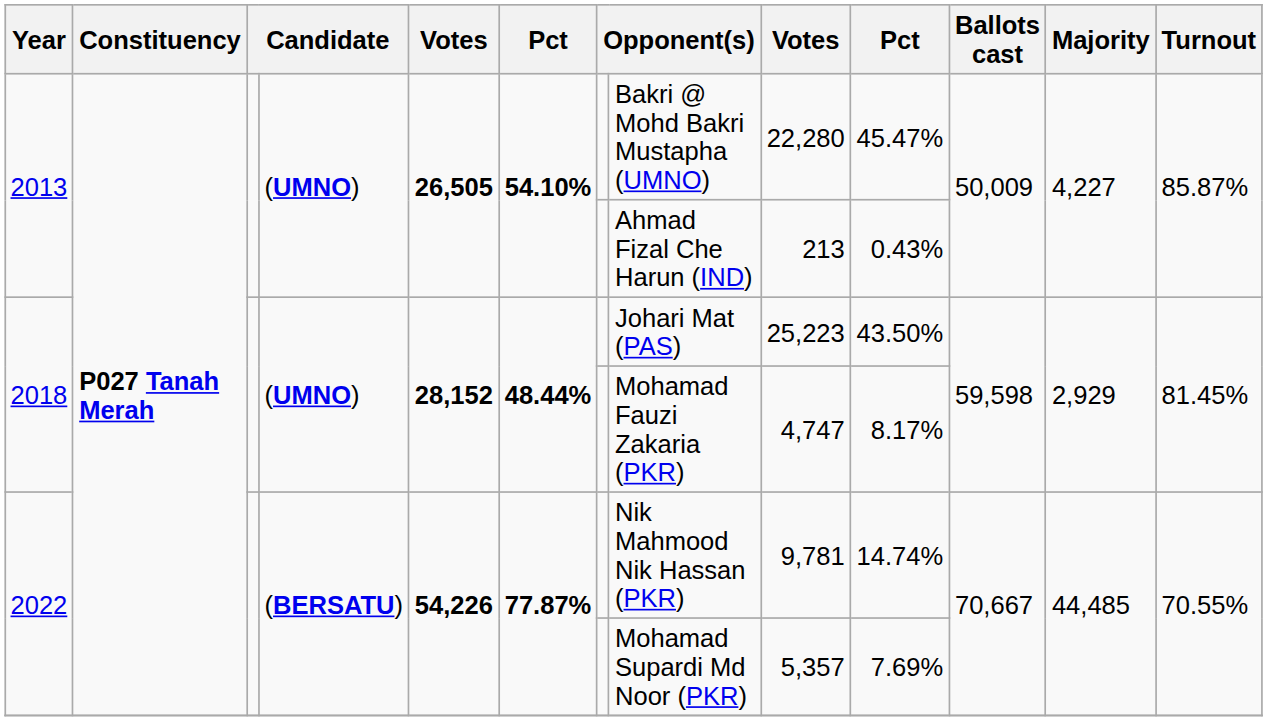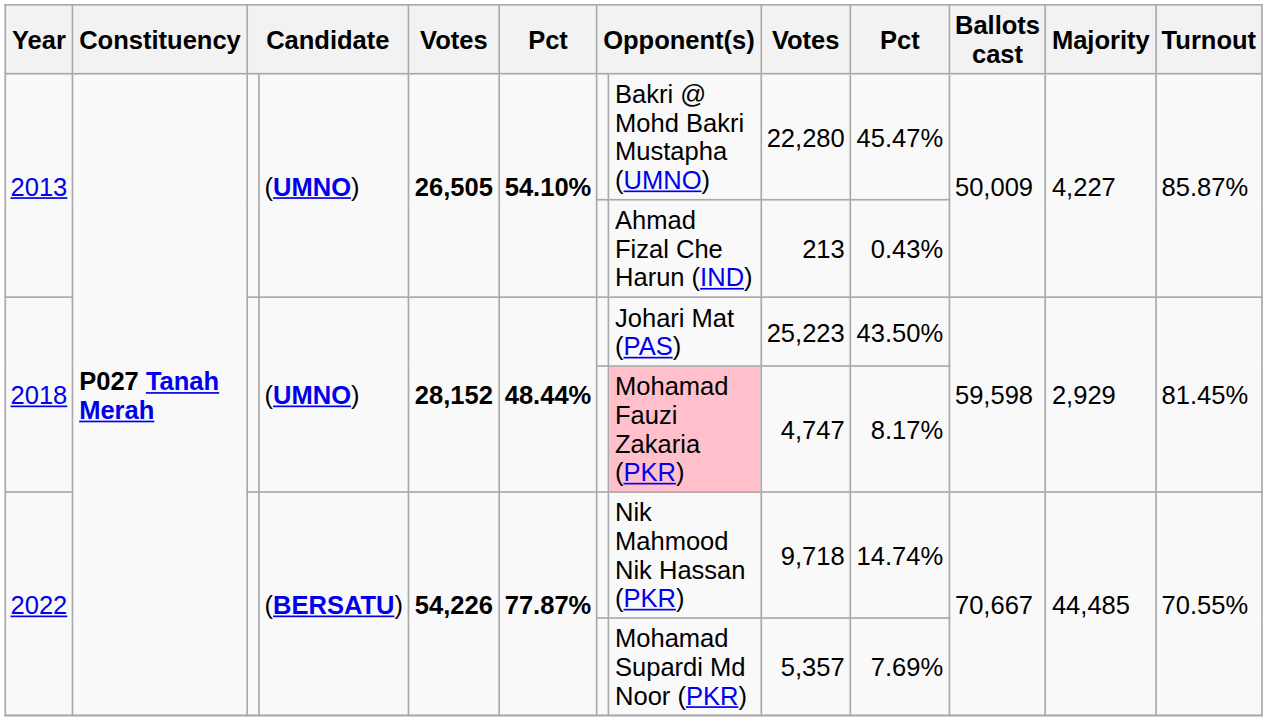(672, 430) no background -> (672, 430) pink background
(813, 556) 9,781 -> (813, 556) 9,718
